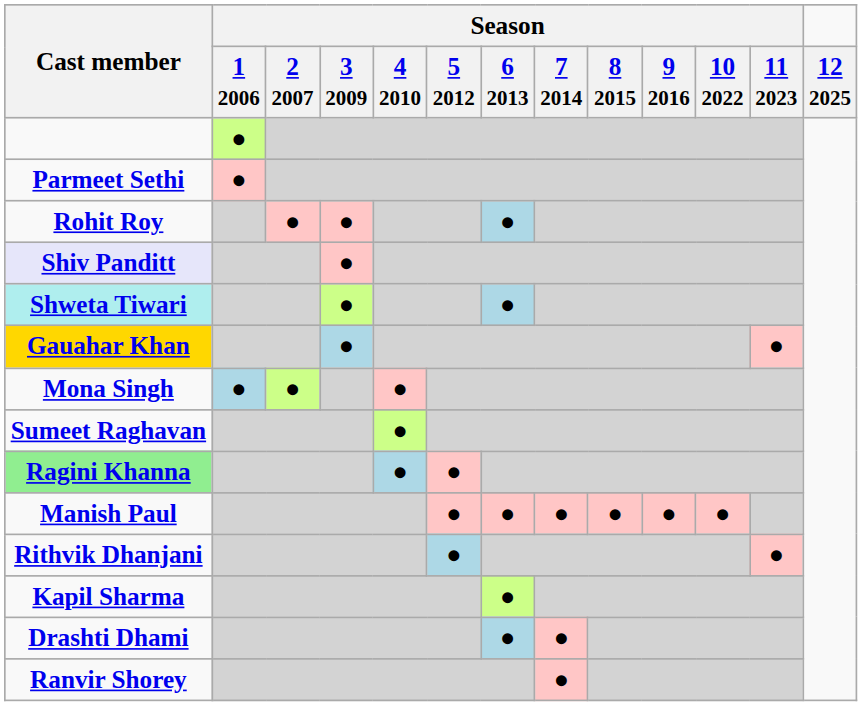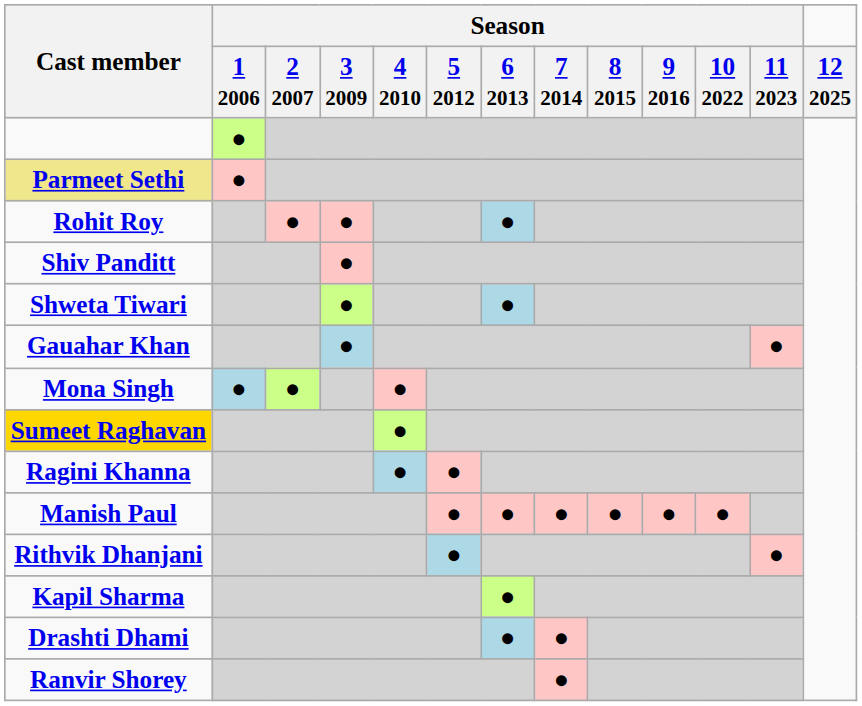(108, 180) no background -> (108, 180) khaki background
(108, 263) lavender background -> (108, 263) no background
(108, 304) paleturquoise background -> (108, 304) no background
(108, 346) gold background -> (108, 346) no background
(108, 429) no background -> (108, 429) gold background
(108, 471) lightgreen background -> (108, 471) no background
